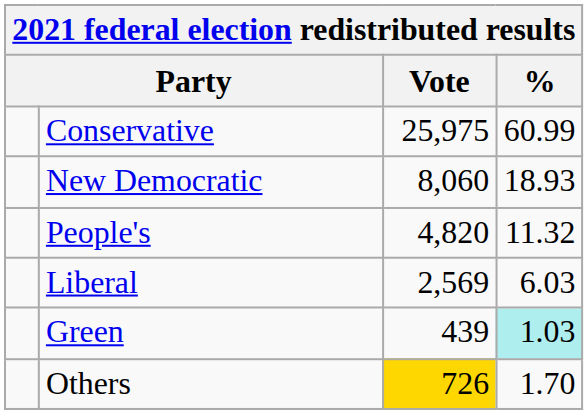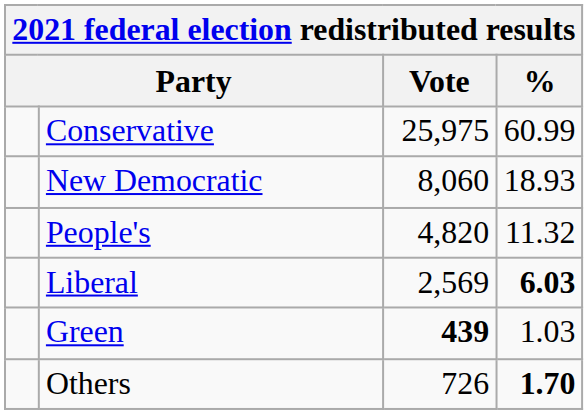(548, 282) normal -> (548, 282) bold
(465, 332) normal -> (465, 332) bold
(548, 332) paleturquoise background -> (548, 332) no background
(465, 383) gold background -> (465, 383) no background
(548, 383) normal -> (548, 383) bold
